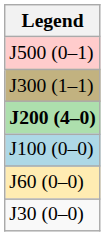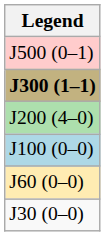(51, 84) normal -> (53, 84) bold
(53, 117) bold -> (51, 117) normal
